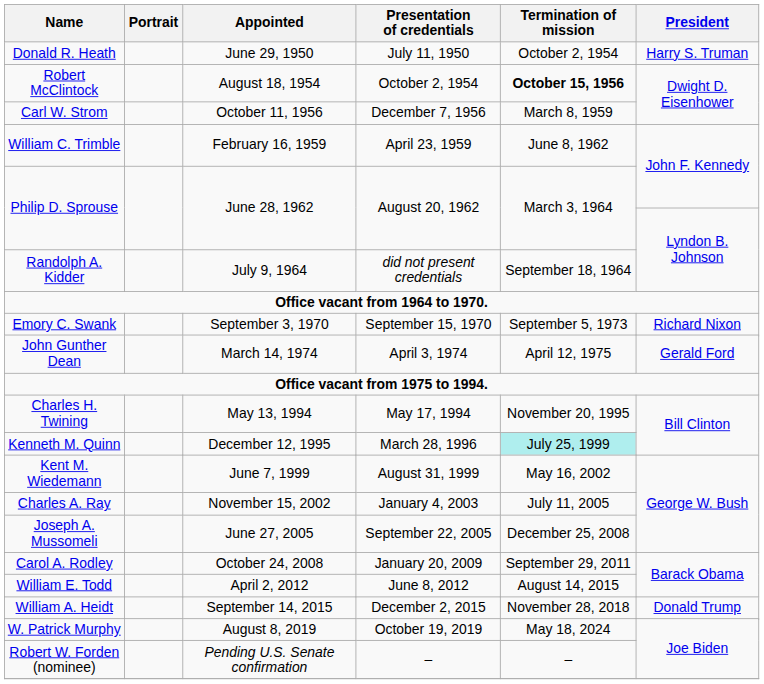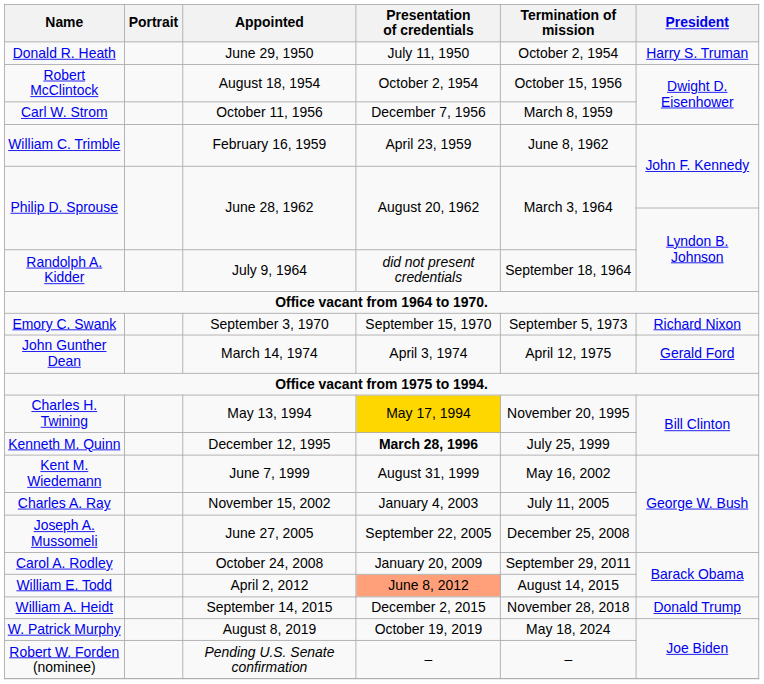(568, 83) bold -> (568, 83) normal
(428, 413) no background -> (428, 413) gold background
(428, 443) normal -> (428, 443) bold
(568, 443) paleturquoise background -> (568, 443) no background
(428, 585) no background -> (428, 585) lightsalmon background
